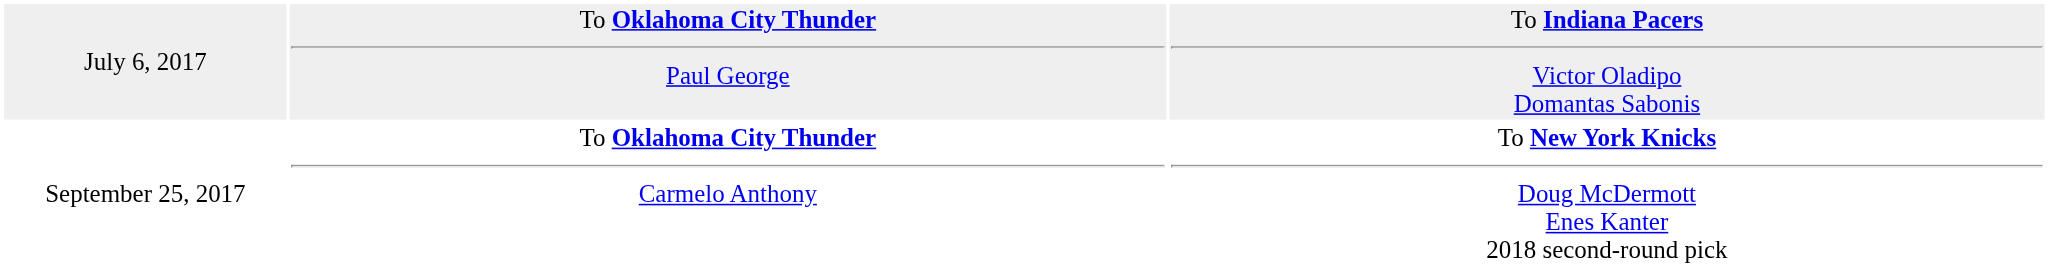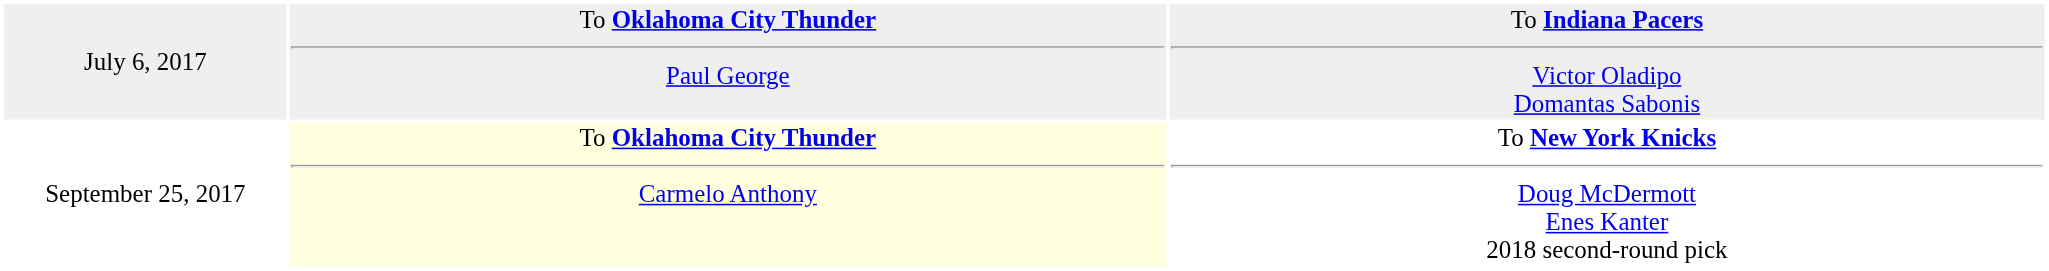(728, 166) no background -> (728, 166) lightyellow background
